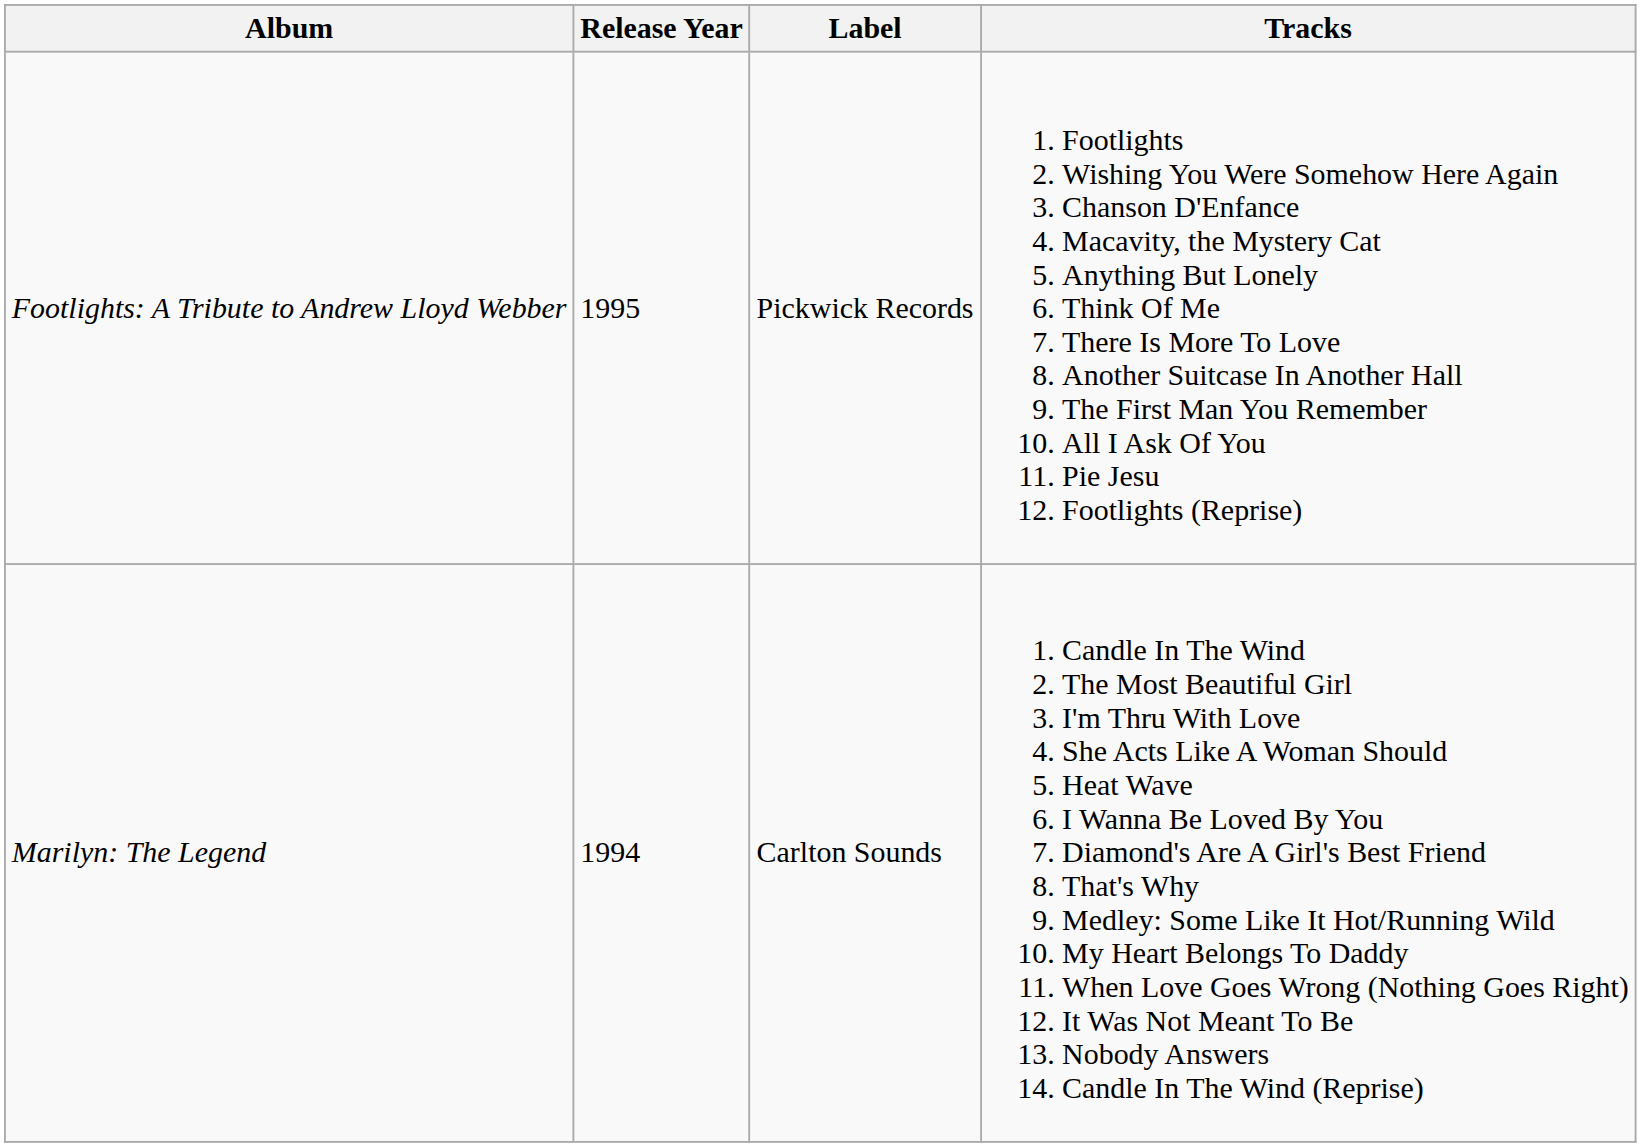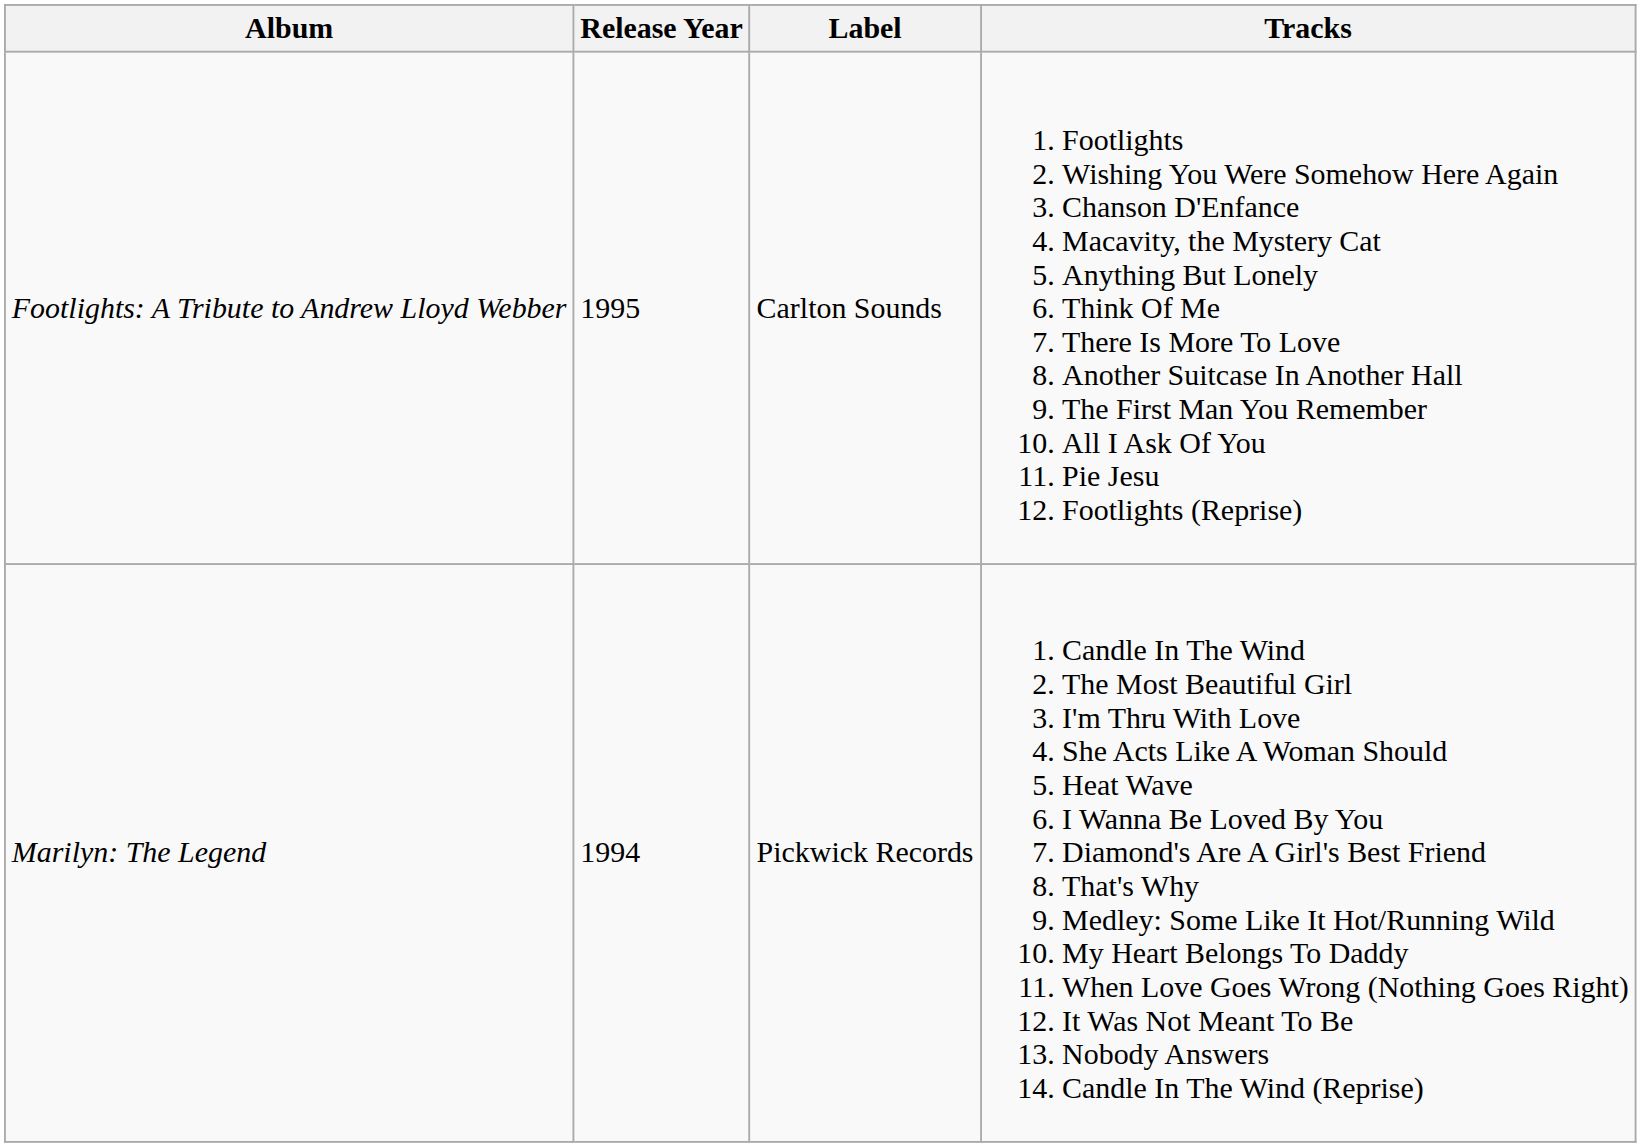(865, 307) Pickwick Records -> (849, 307) Carlton Sounds
(849, 852) Carlton Sounds -> (865, 852) Pickwick Records
